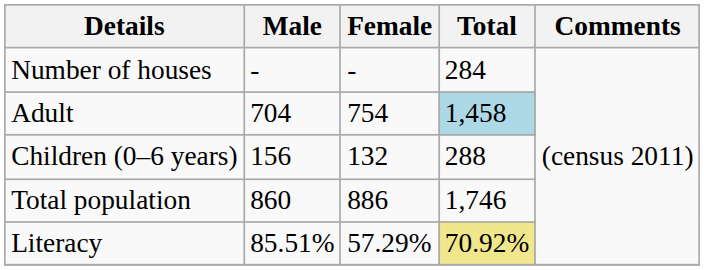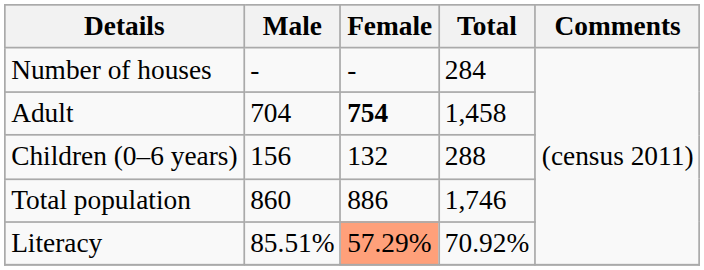(368, 112) normal -> (368, 112) bold
(476, 112) lightblue background -> (476, 112) no background
(389, 243) no background -> (389, 243) lightsalmon background
(487, 243) khaki background -> (487, 243) no background
